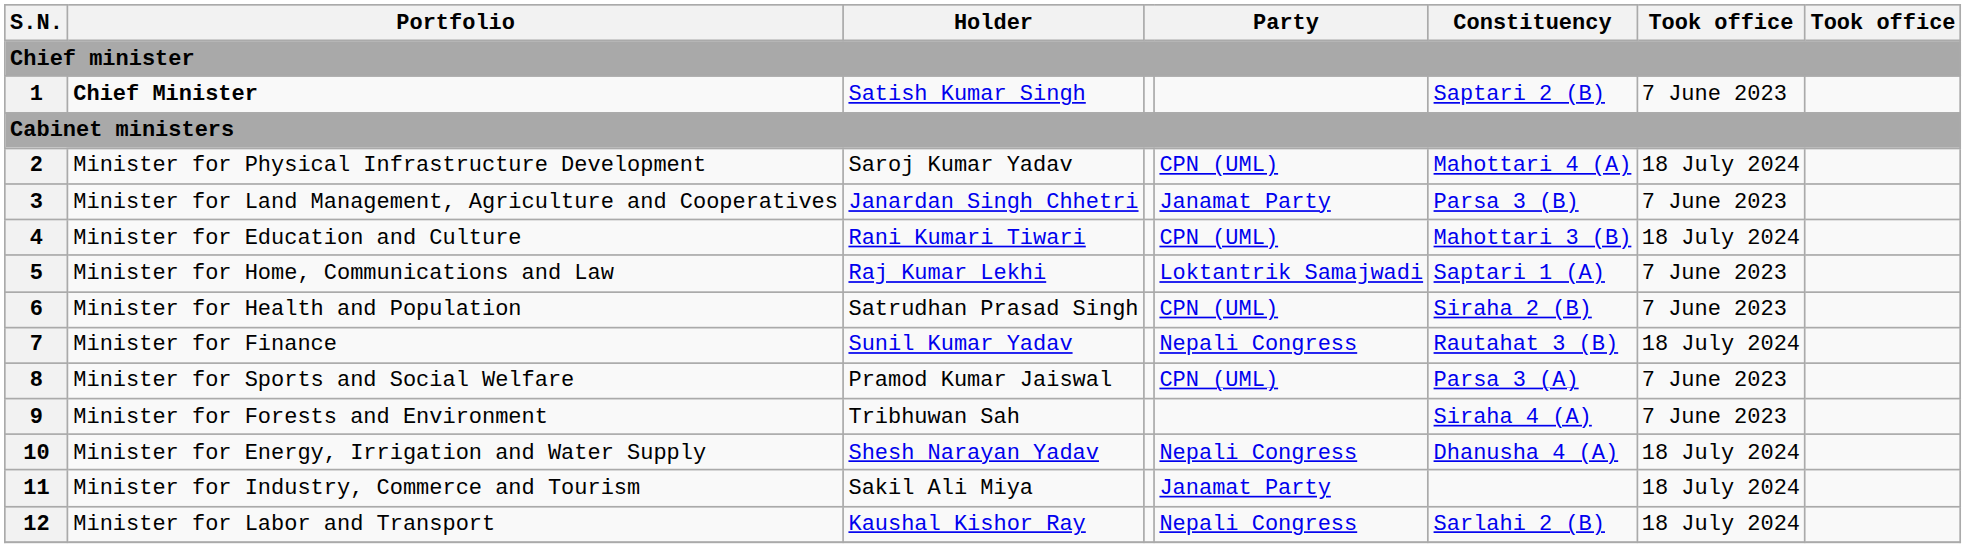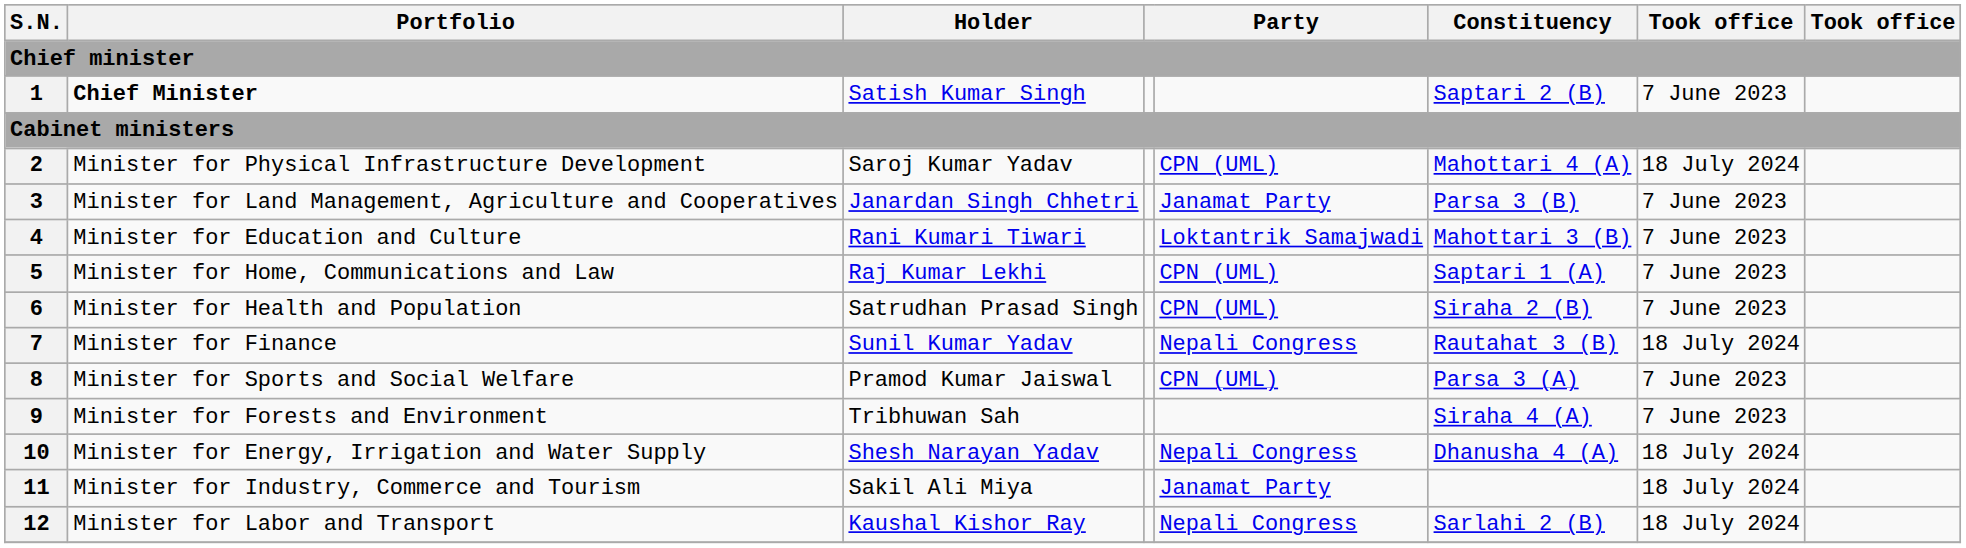(1219, 238) CPN (UML) -> (1291, 238) Loktantrik Samajwadi
(1721, 238) 18 July 2024 -> (1714, 238) 7 June 2023
(1291, 273) Loktantrik Samajwadi -> (1219, 273) CPN (UML)
